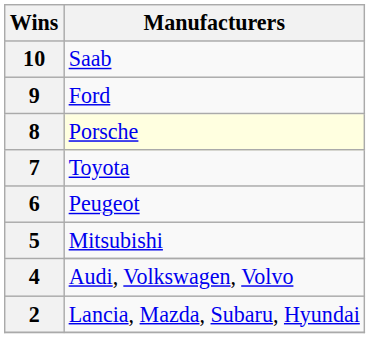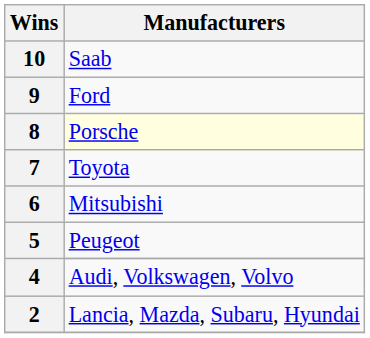(104, 204) Peugeot -> (116, 204) Mitsubishi
(116, 240) Mitsubishi -> (104, 240) Peugeot
